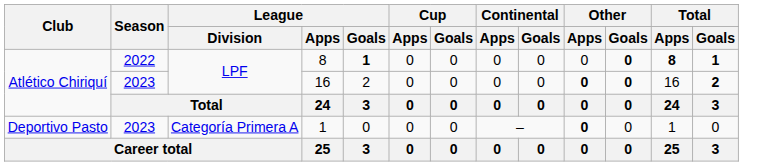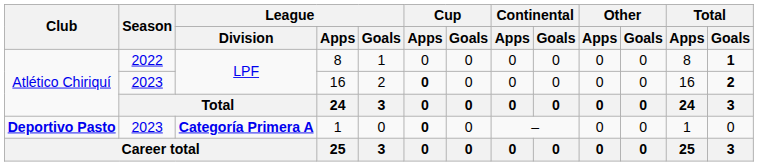(366, 60) bold -> (381, 60) normal
(628, 60) bold -> (643, 60) normal
(672, 60) bold -> (687, 60) normal
(410, 82) normal -> (425, 82) bold
(585, 82) bold -> (600, 82) normal
(628, 82) bold -> (643, 82) normal
(58, 127) normal -> (62, 127) bold
(235, 127) normal -> (246, 127) bold
(410, 127) normal -> (425, 127) bold
(585, 127) bold -> (600, 127) normal
